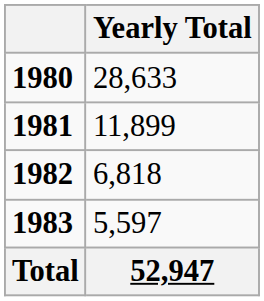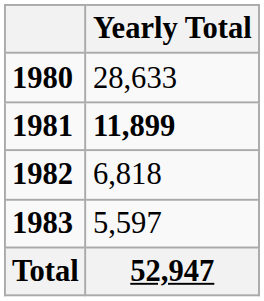(134, 125) normal -> (134, 125) bold
